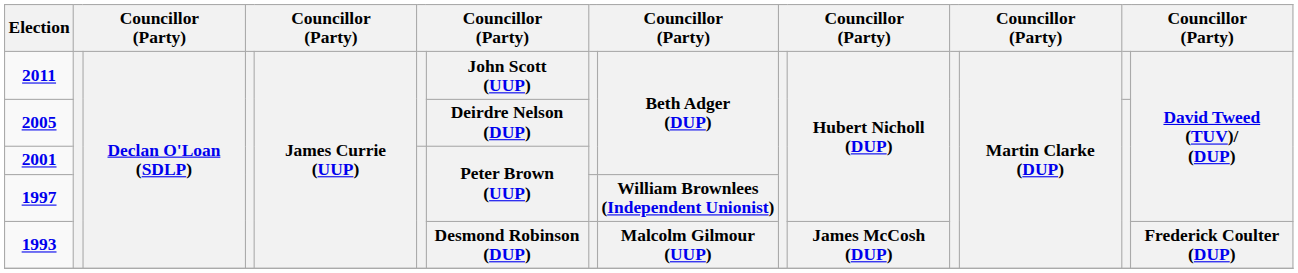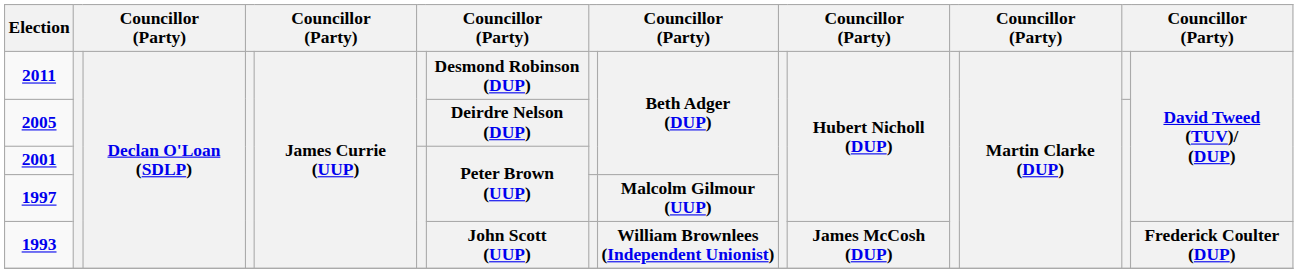(507, 75) John Scott (UUP) -> (507, 75) Desmond Robinson (DUP)
(688, 197) William Brownlees (Independent Unionist) -> (688, 197) Malcolm Gilmour (UUP)
(507, 244) Desmond Robinson (DUP) -> (507, 244) John Scott (UUP)
(688, 244) Malcolm Gilmour (UUP) -> (688, 244) William Brownlees (Independent Unionist)
